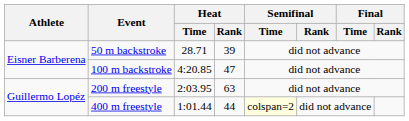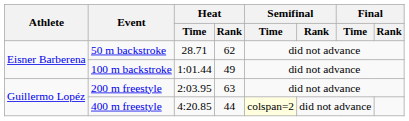(229, 50) 39 -> (229, 50) 62
(194, 69) 4:20.85 -> (194, 69) 1:01.44
(229, 69) 47 -> (229, 69) 49
(194, 107) 1:01.44 -> (194, 107) 4:20.85
